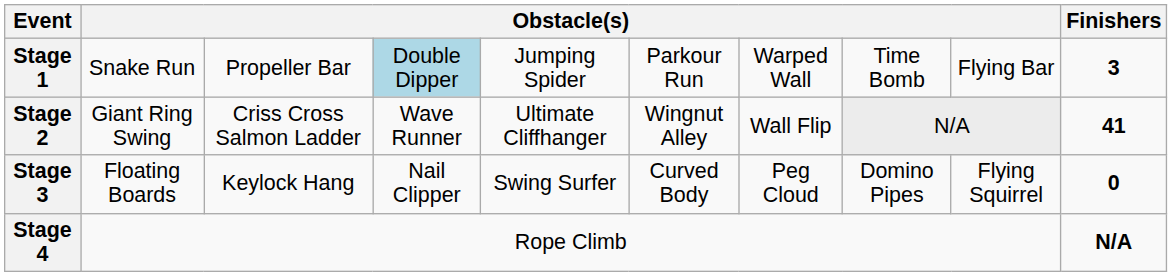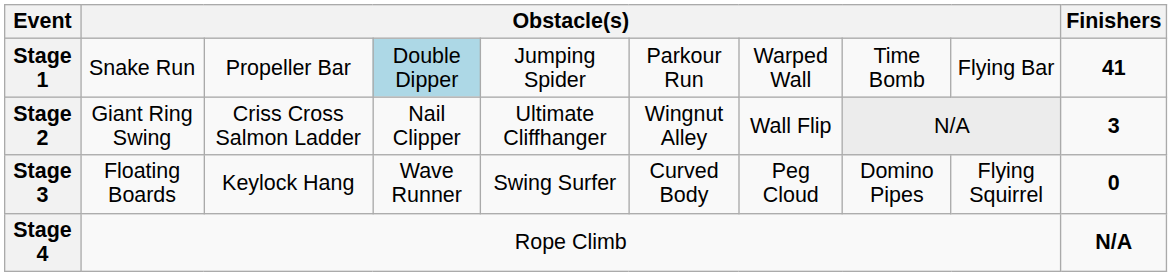(1114, 67) 3 -> (1114, 67) 41
(427, 125) Wave Runner -> (427, 125) Nail Clipper
(1114, 125) 41 -> (1114, 125) 3
(427, 183) Nail Clipper -> (427, 183) Wave Runner
